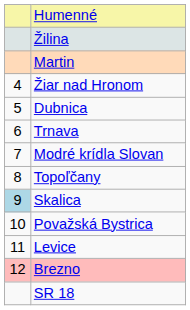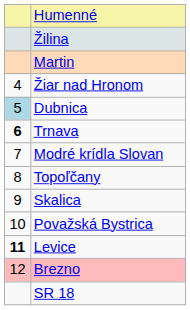(17, 108) no background -> (17, 108) lightblue background
(17, 131) normal -> (17, 131) bold
(17, 200) lightblue background -> (17, 200) no background
(17, 246) normal -> (17, 246) bold
